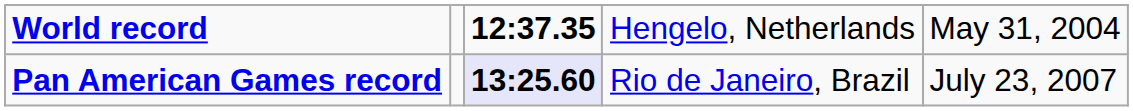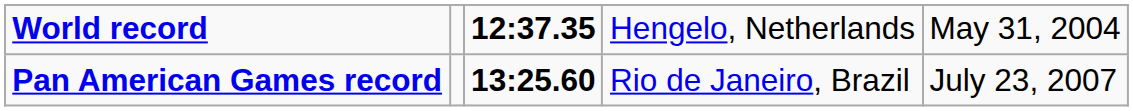(533, 79) lavender background -> (533, 79) no background
